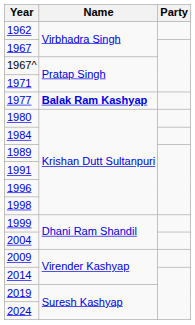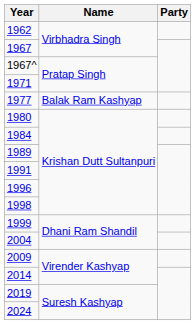(94, 100) bold -> (92, 100) normal
